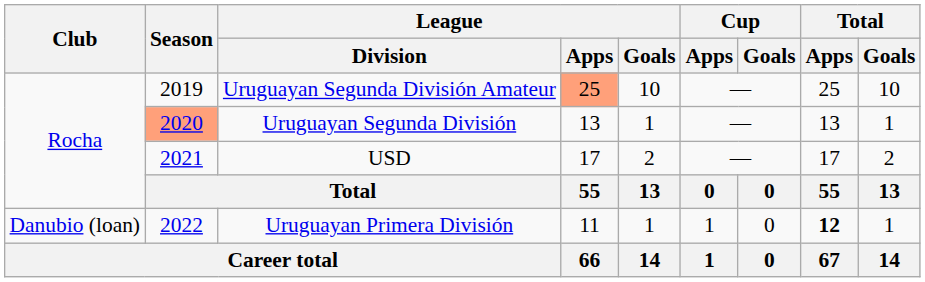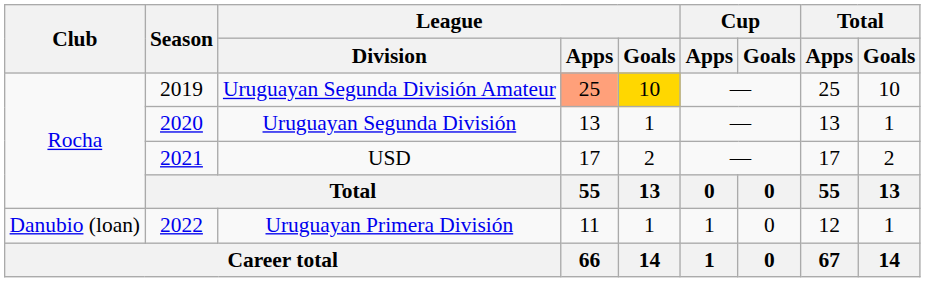(649, 89) no background -> (649, 89) gold background
(181, 123) lightsalmon background -> (181, 123) no background
(829, 225) bold -> (829, 225) normal
